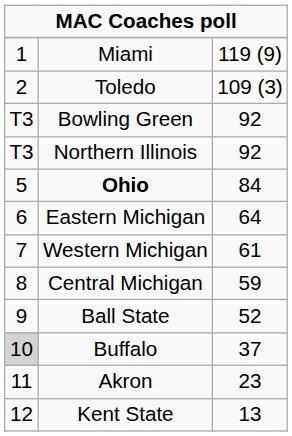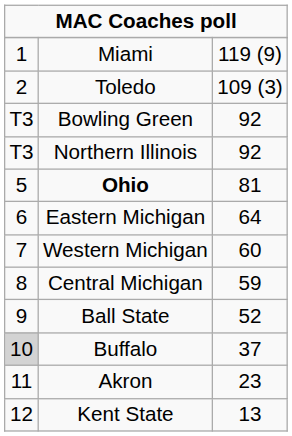(250, 185) 84 -> (250, 185) 81
(250, 250) 61 -> (250, 250) 60
